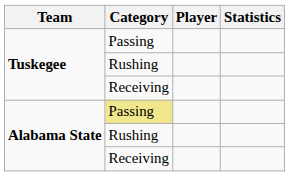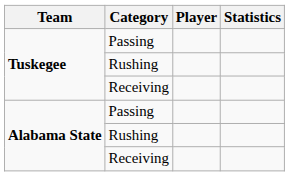(131, 111) khaki background -> (131, 111) no background
